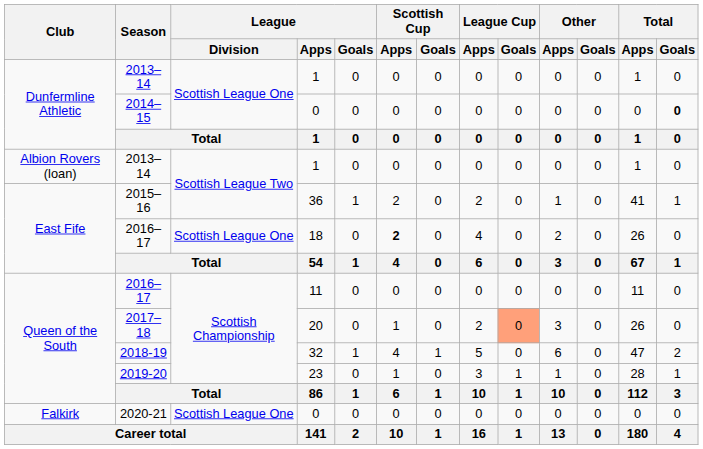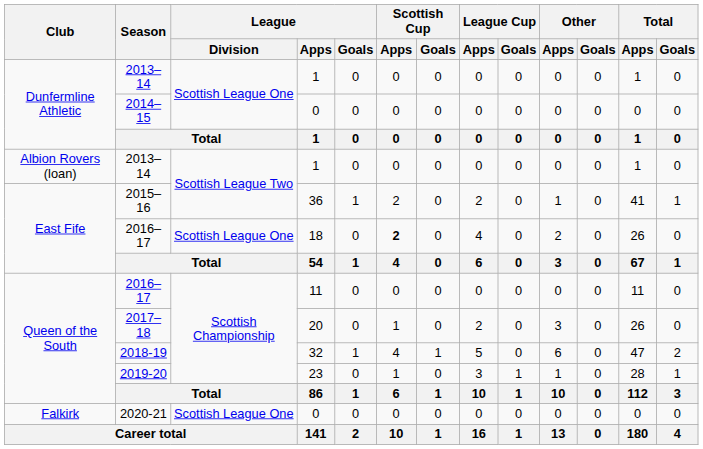(677, 111) bold -> (677, 111) normal
(518, 325) lightsalmon background -> (518, 325) no background
